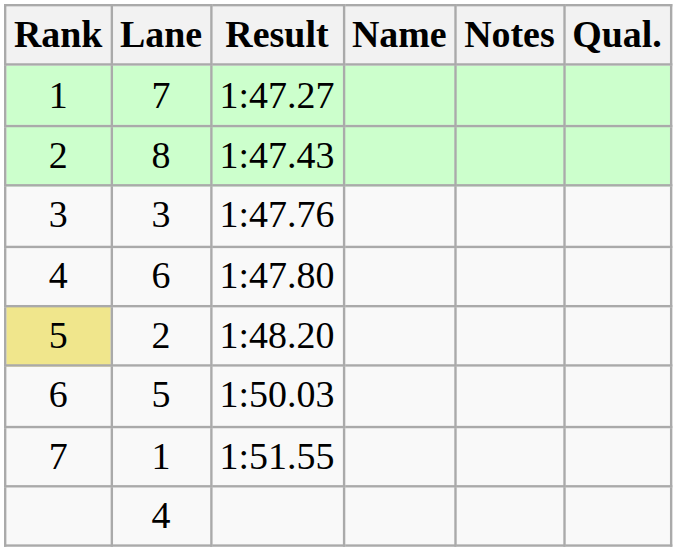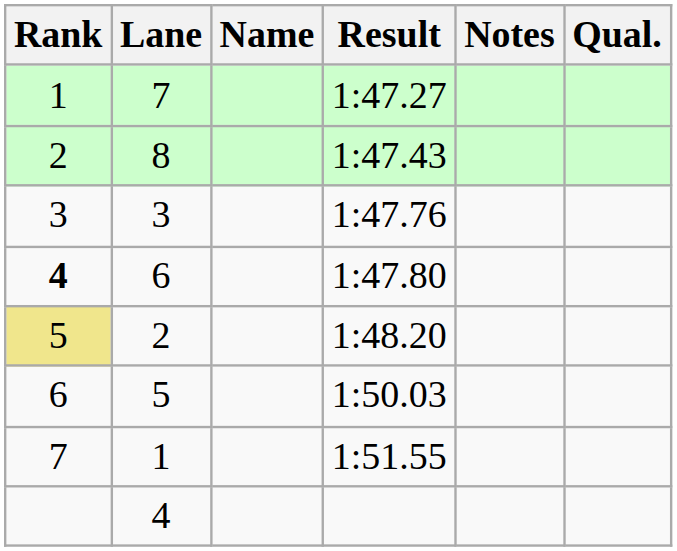columns swapped: (399, 34) <-> (277, 34)
(58, 275) normal -> (58, 275) bold
